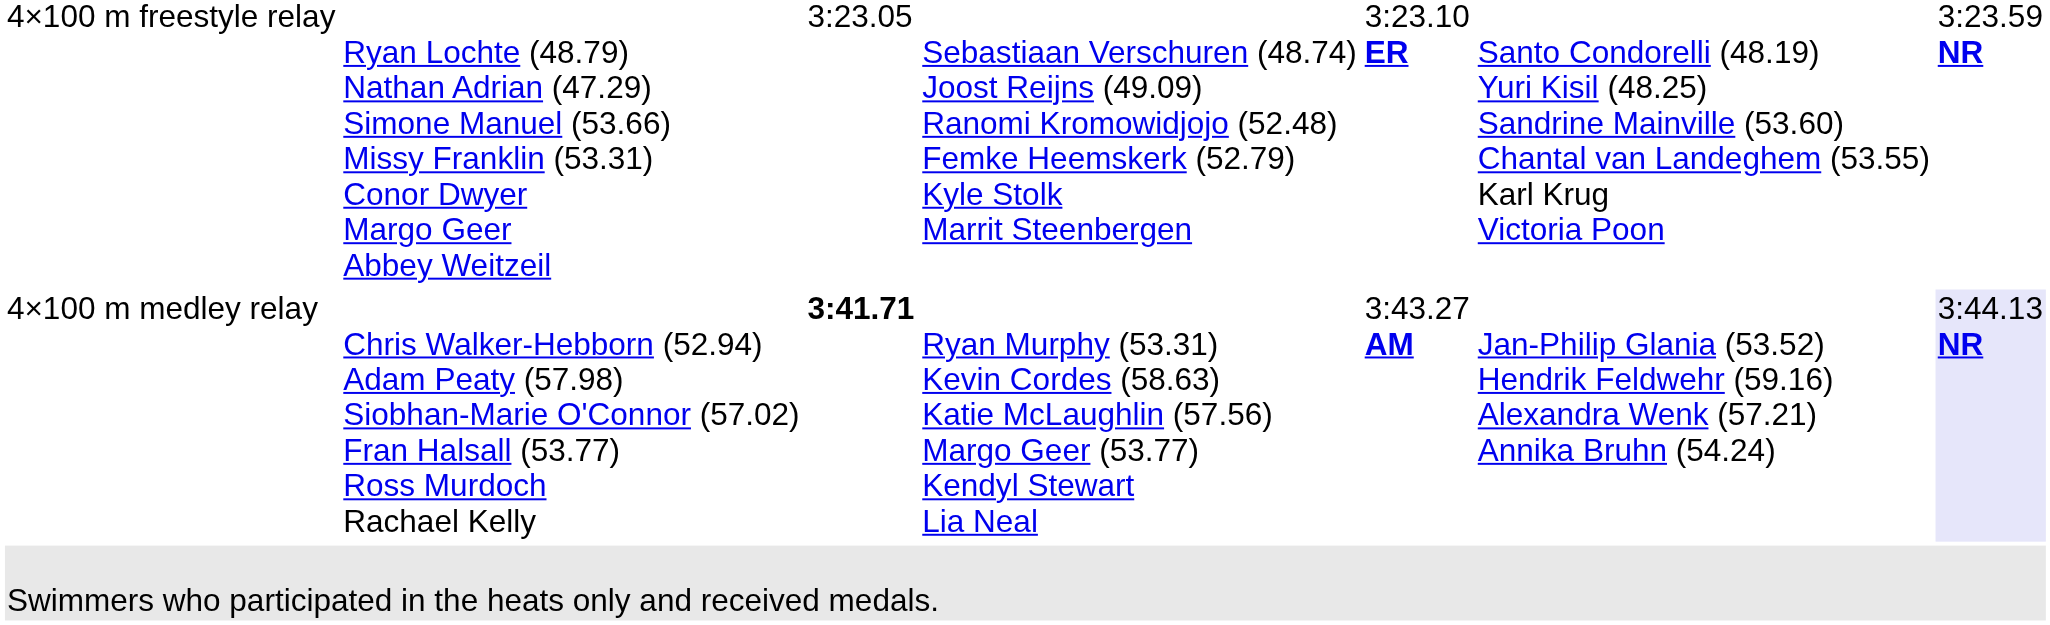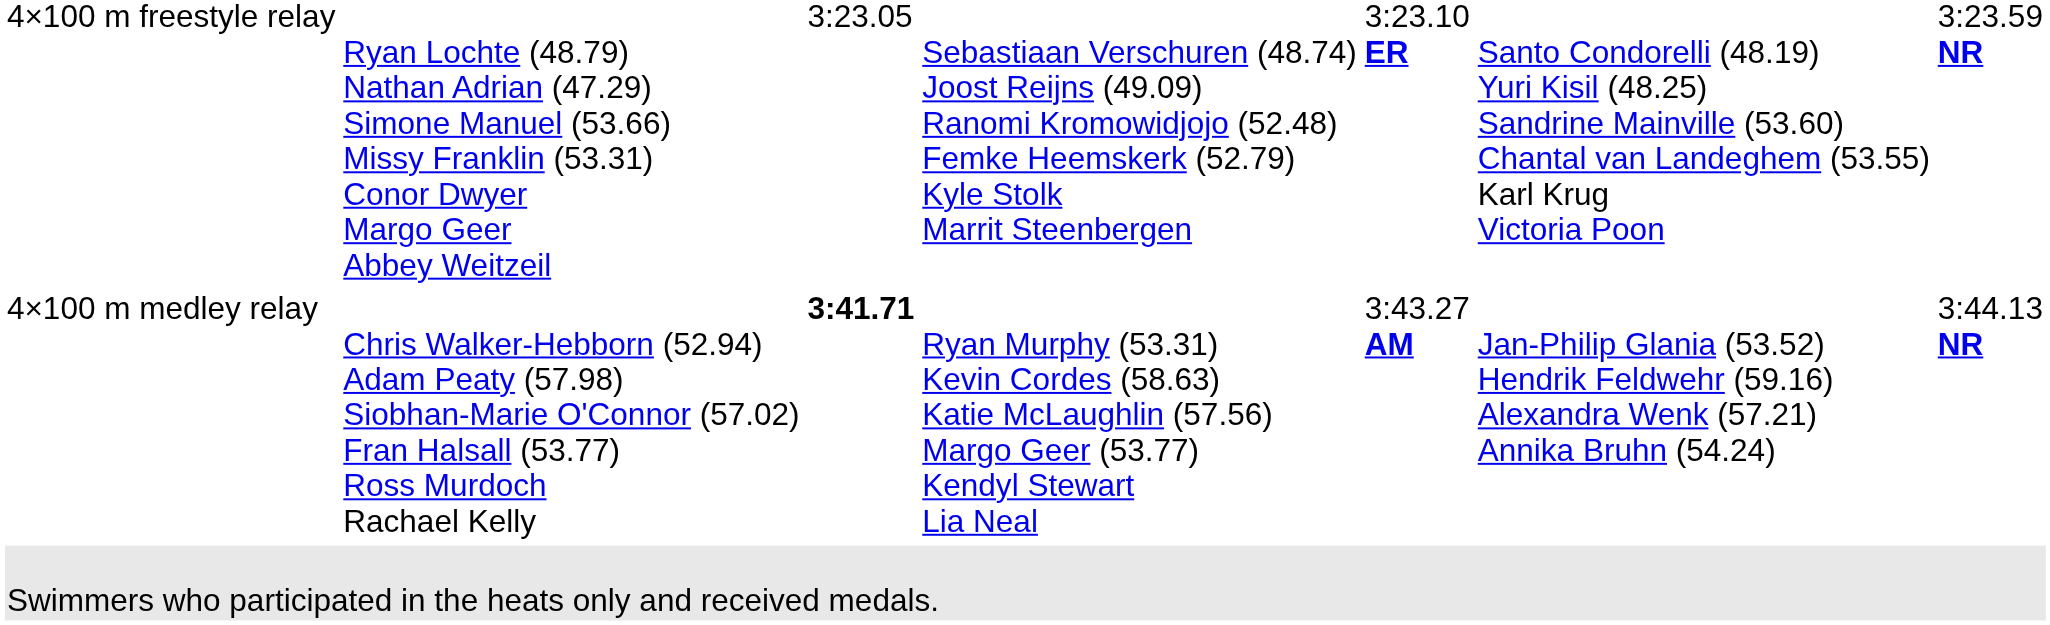(1990, 326) lavender background -> (1990, 326) no background
